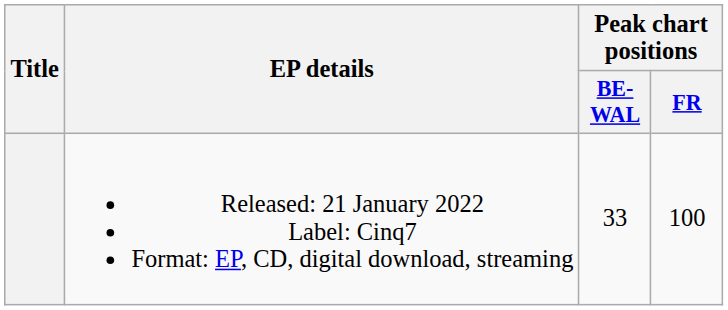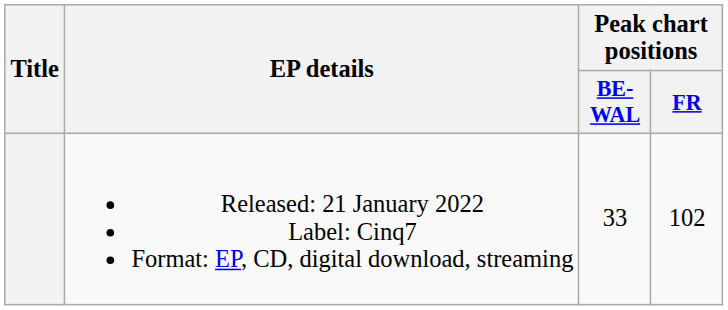(687, 218) 100 -> (687, 218) 102
